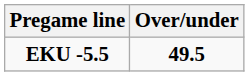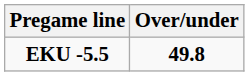(187, 53) 49.5 -> (187, 53) 49.8
